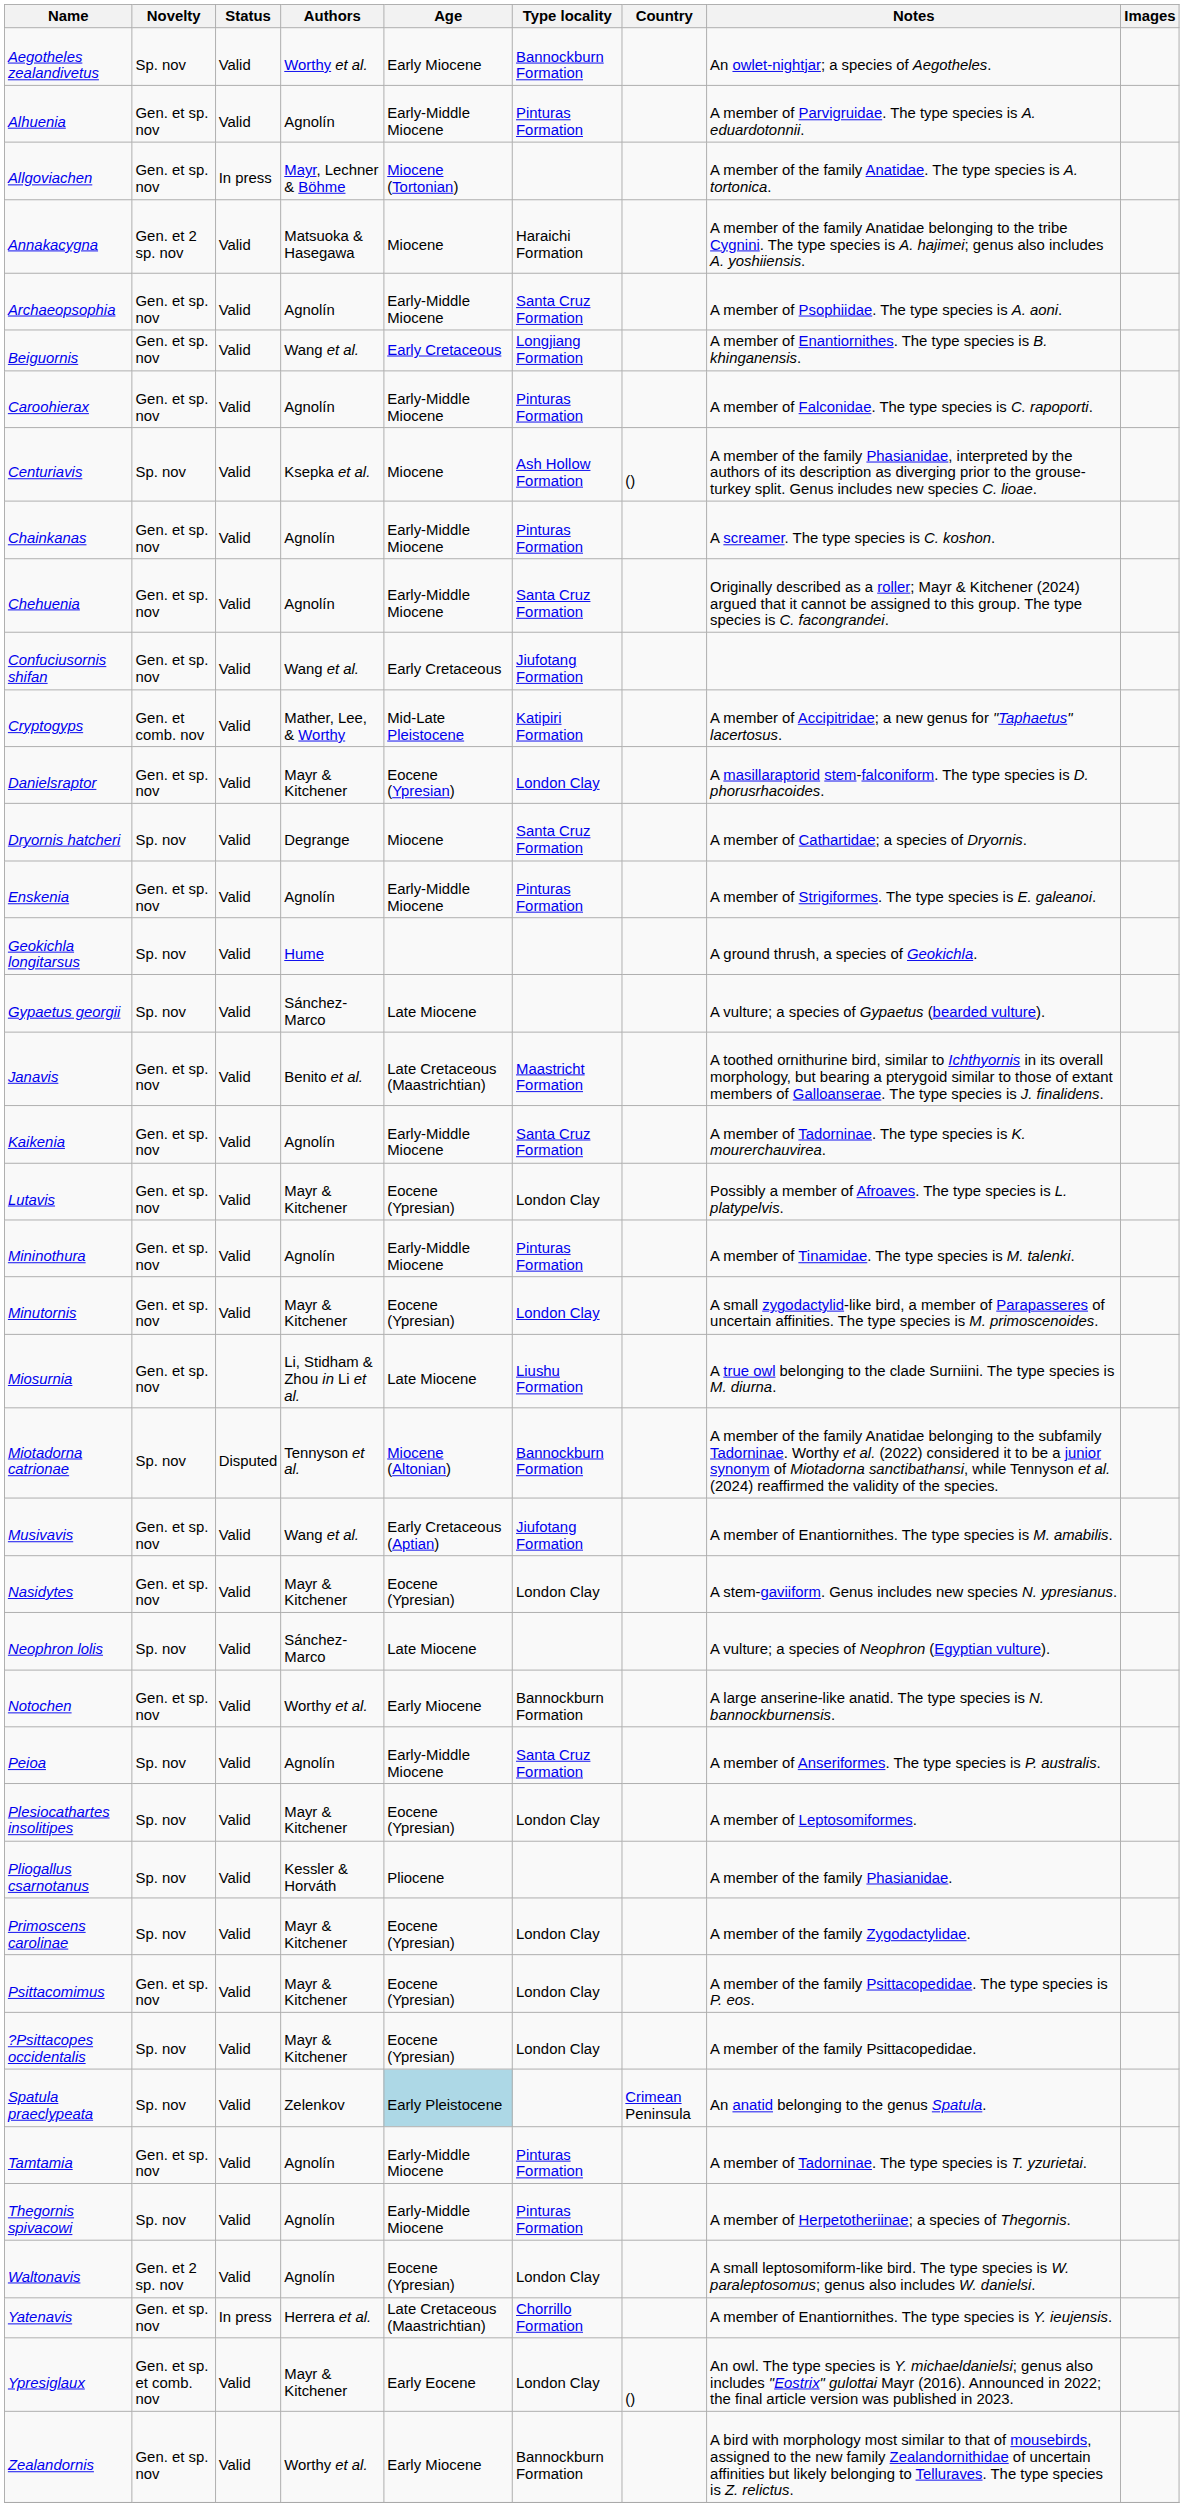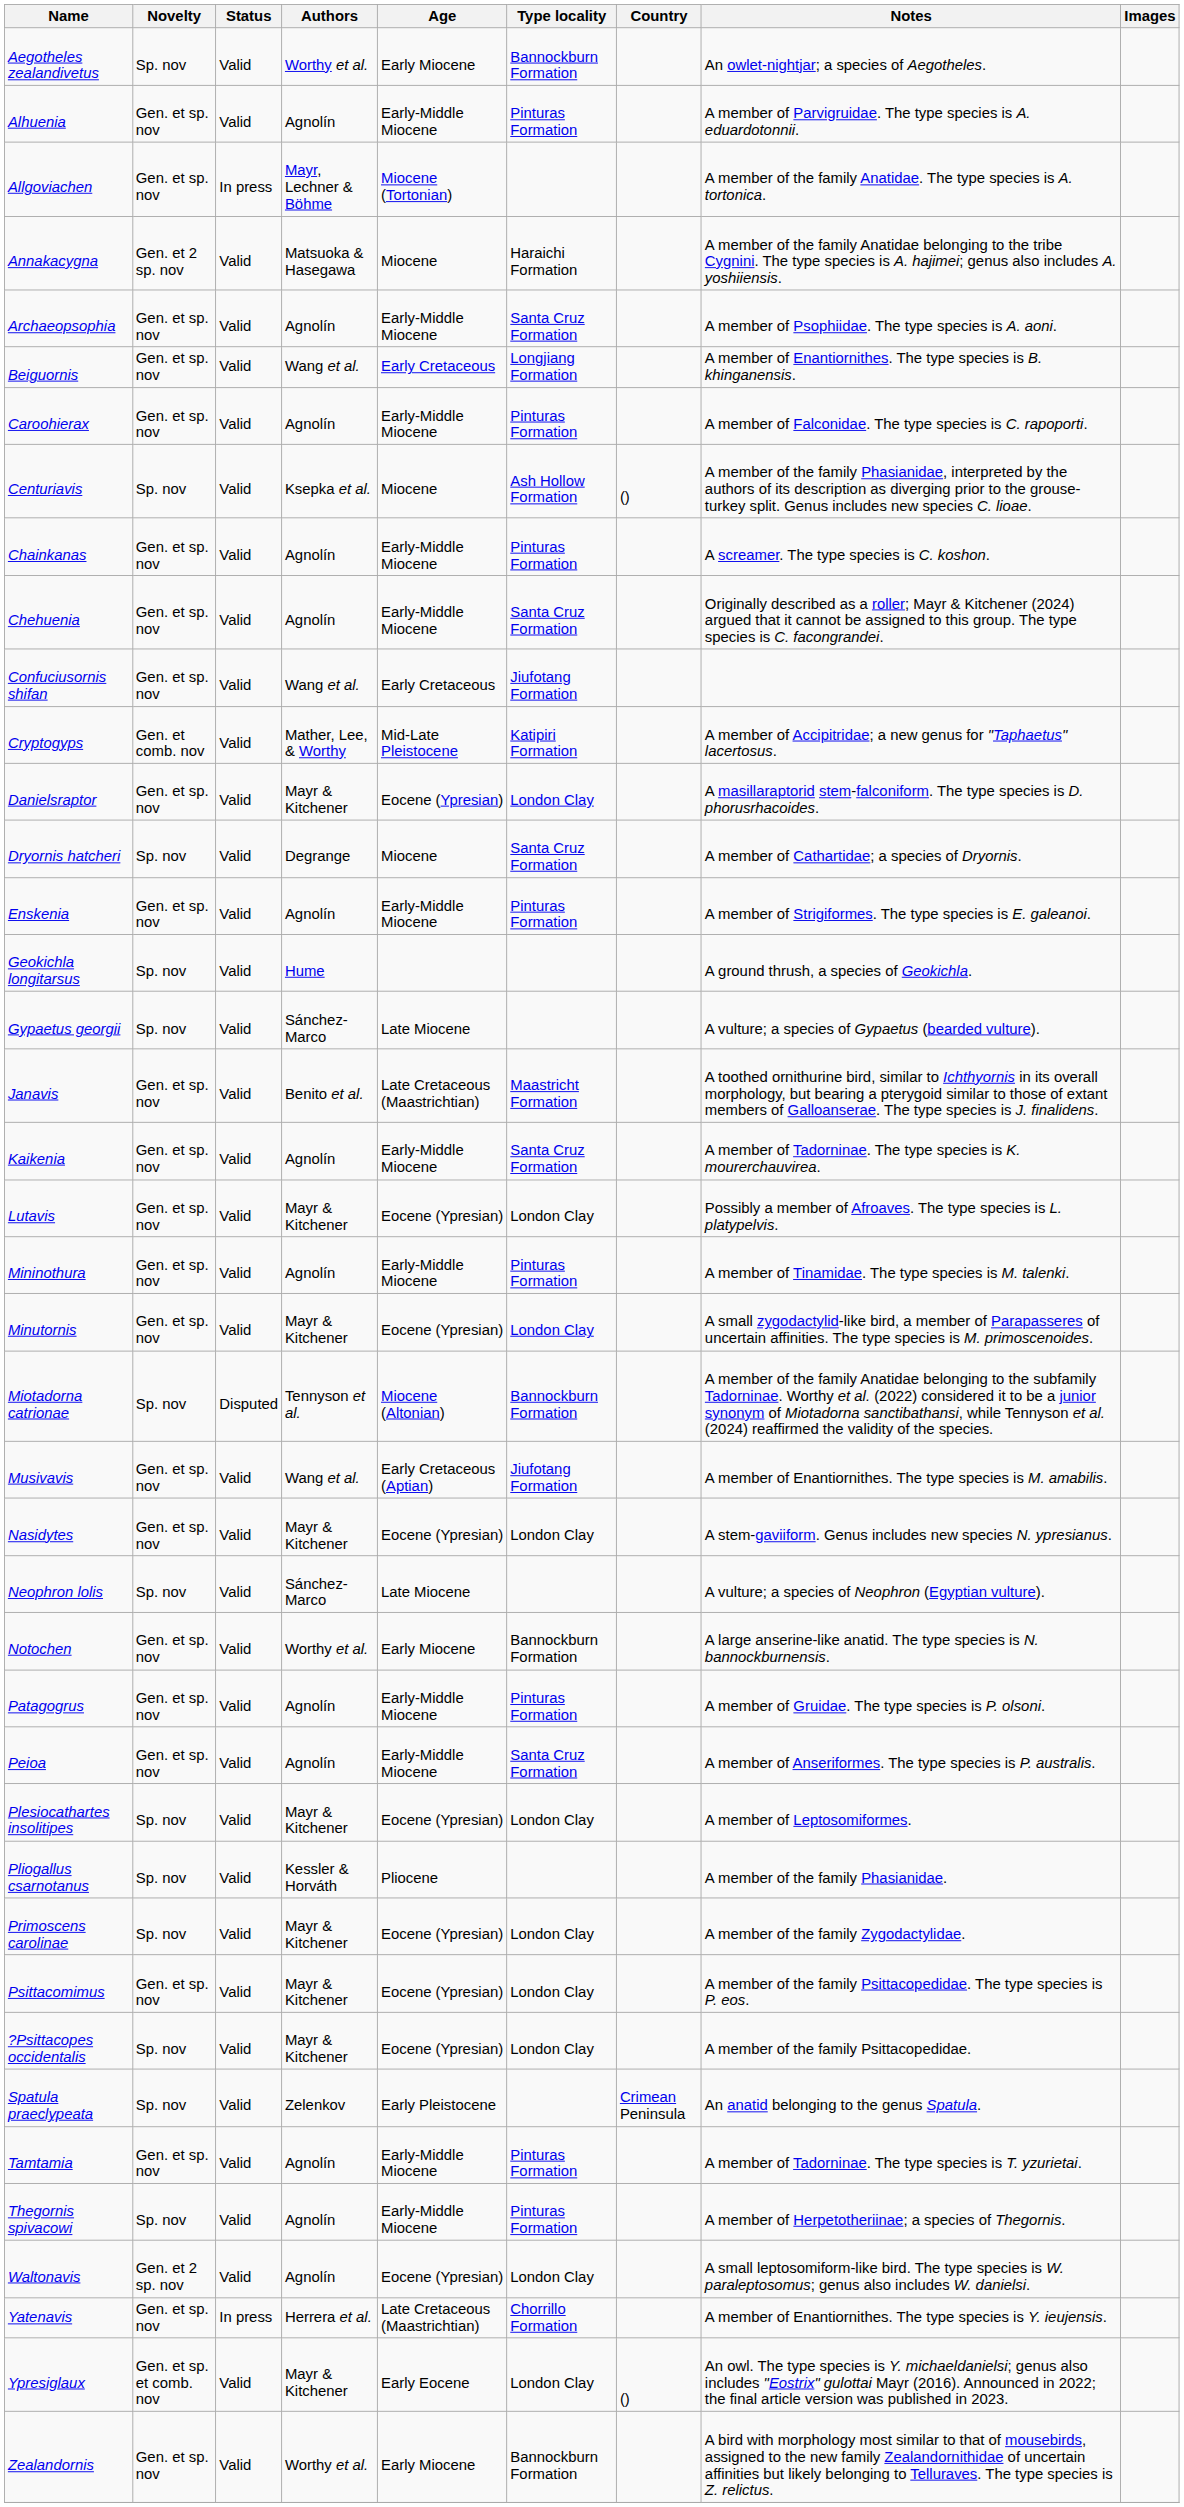- row: (40, 1379)
+ row: (46, 1706)
(161, 1763) Sp. nov -> (172, 1763) Gen. et sp. nov
(445, 2106) lightblue background -> (438, 2106) no background
